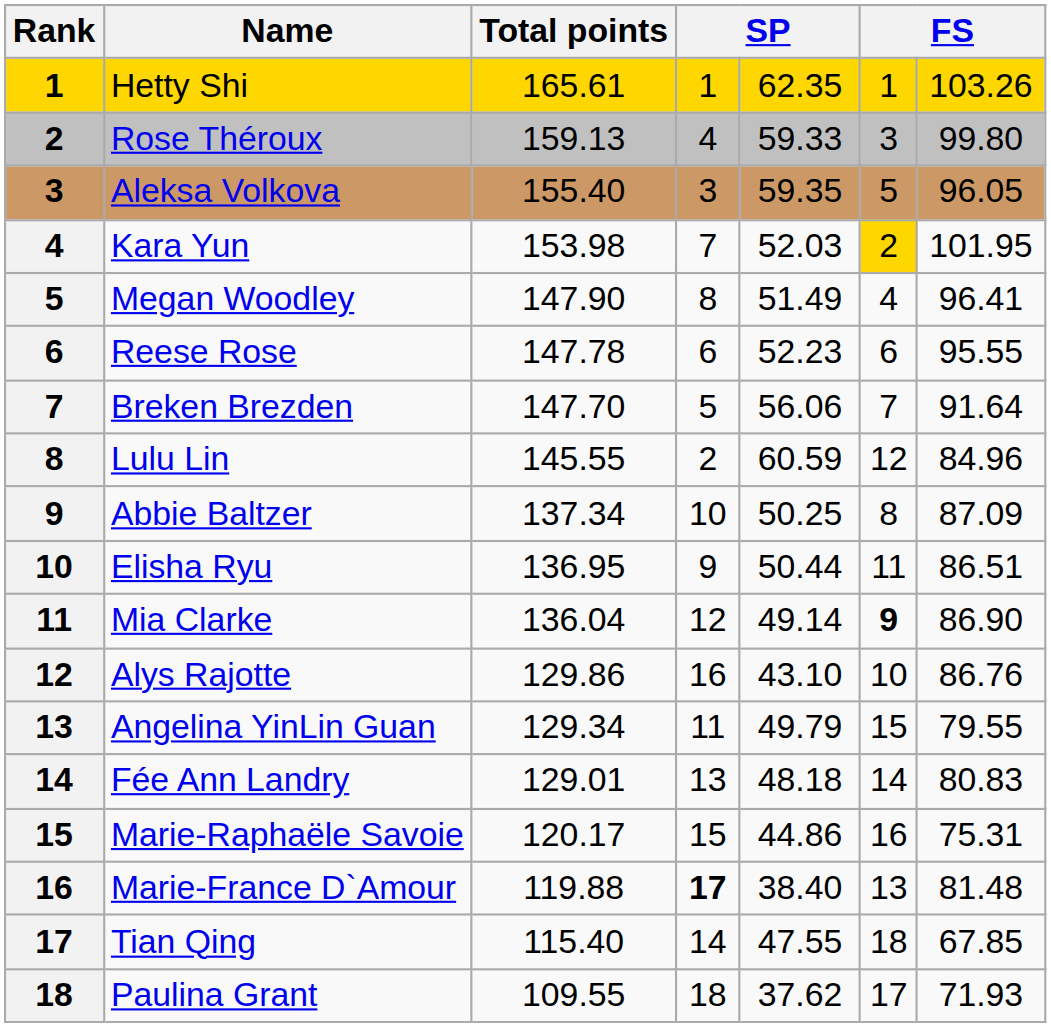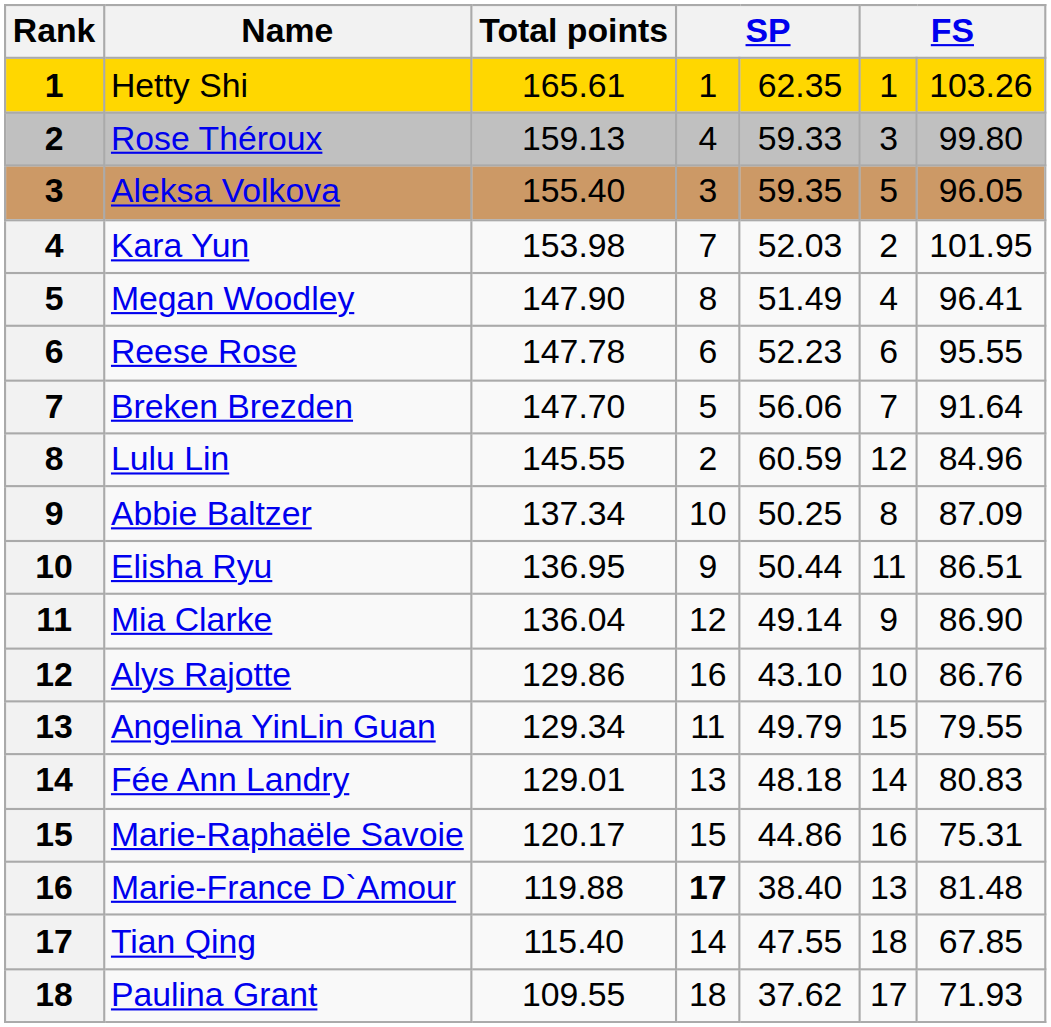(889, 245) gold background -> (889, 245) no background
(889, 620) bold -> (889, 620) normal
